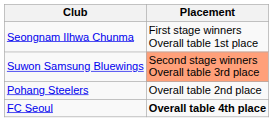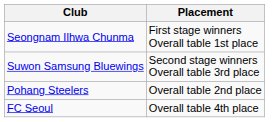(204, 66) lightsalmon background -> (204, 66) no background
(207, 108) bold -> (204, 108) normal
